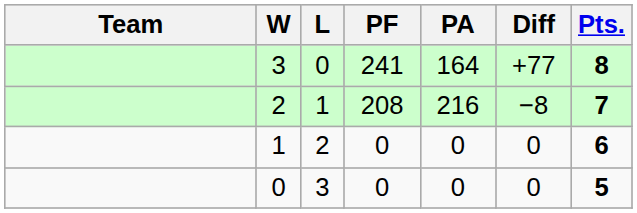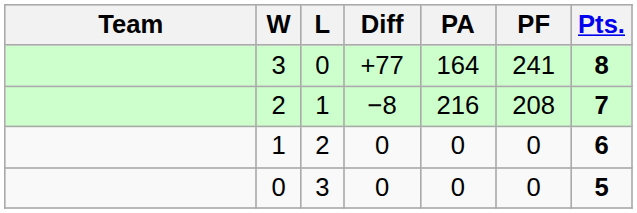columns swapped: (382, 24) <-> (534, 24)
